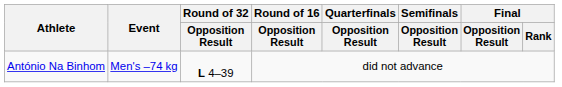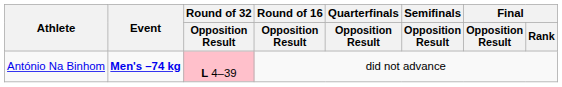(144, 67) normal -> (146, 67) bold
(216, 73) no background -> (219, 73) pink background
